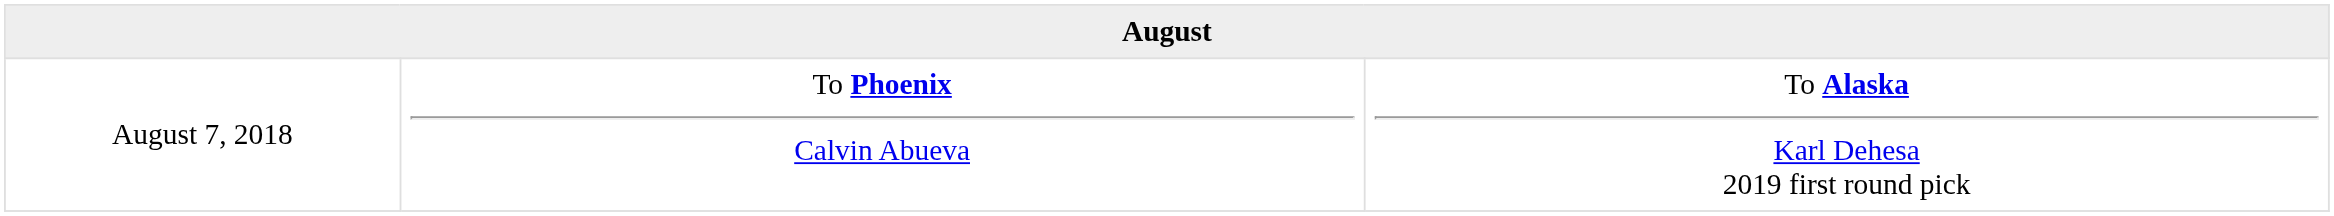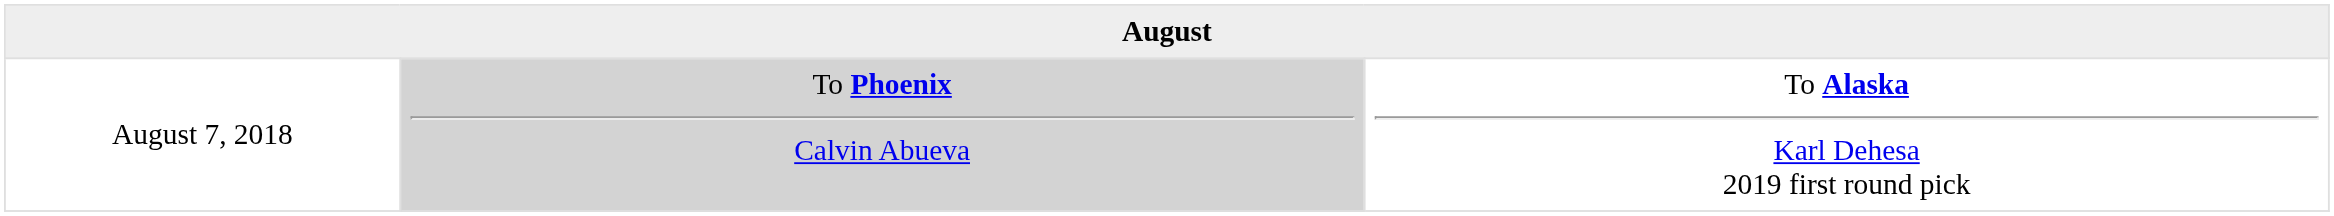(882, 117) no background -> (882, 117) lightgrey background
